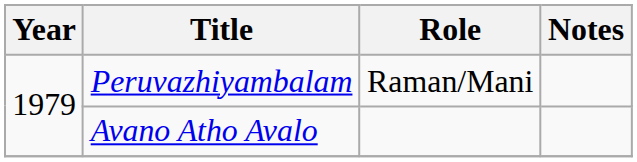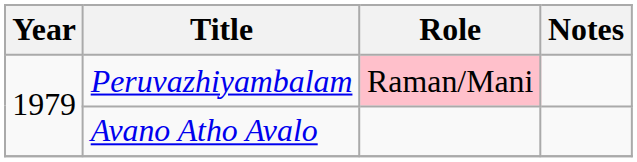(450, 80) no background -> (450, 80) pink background
